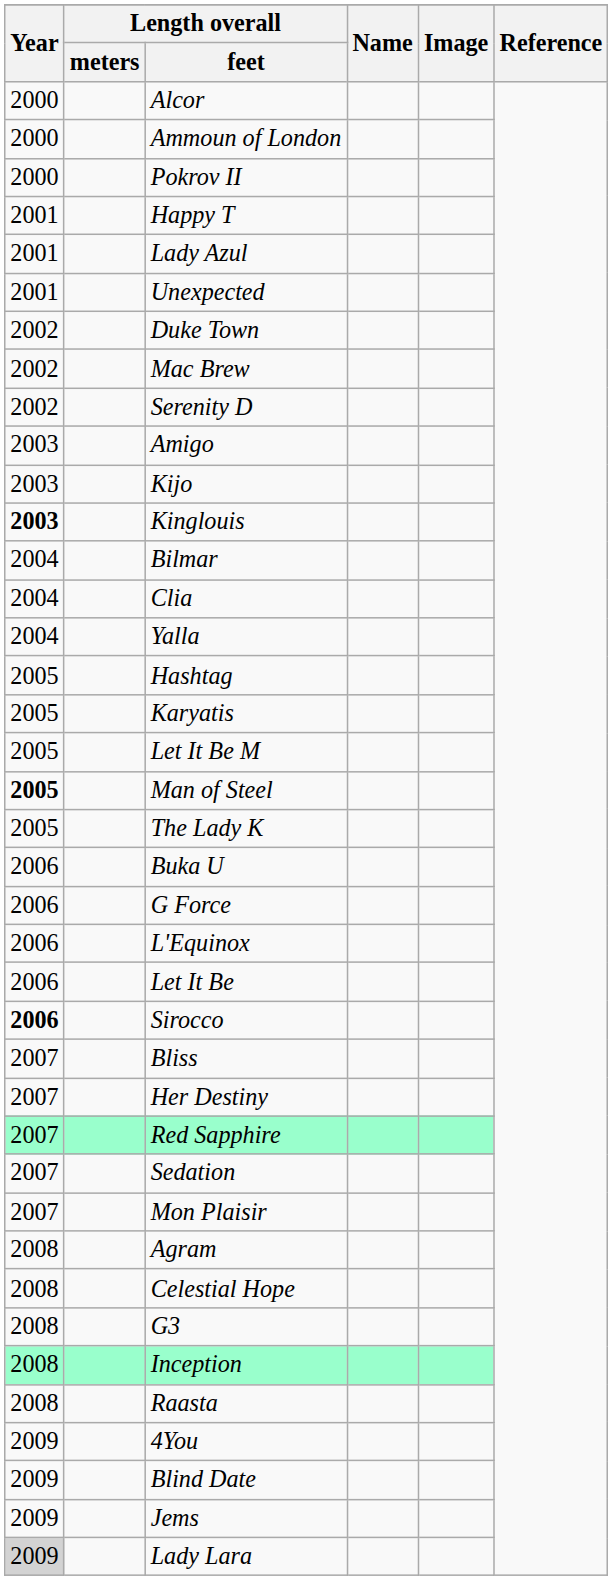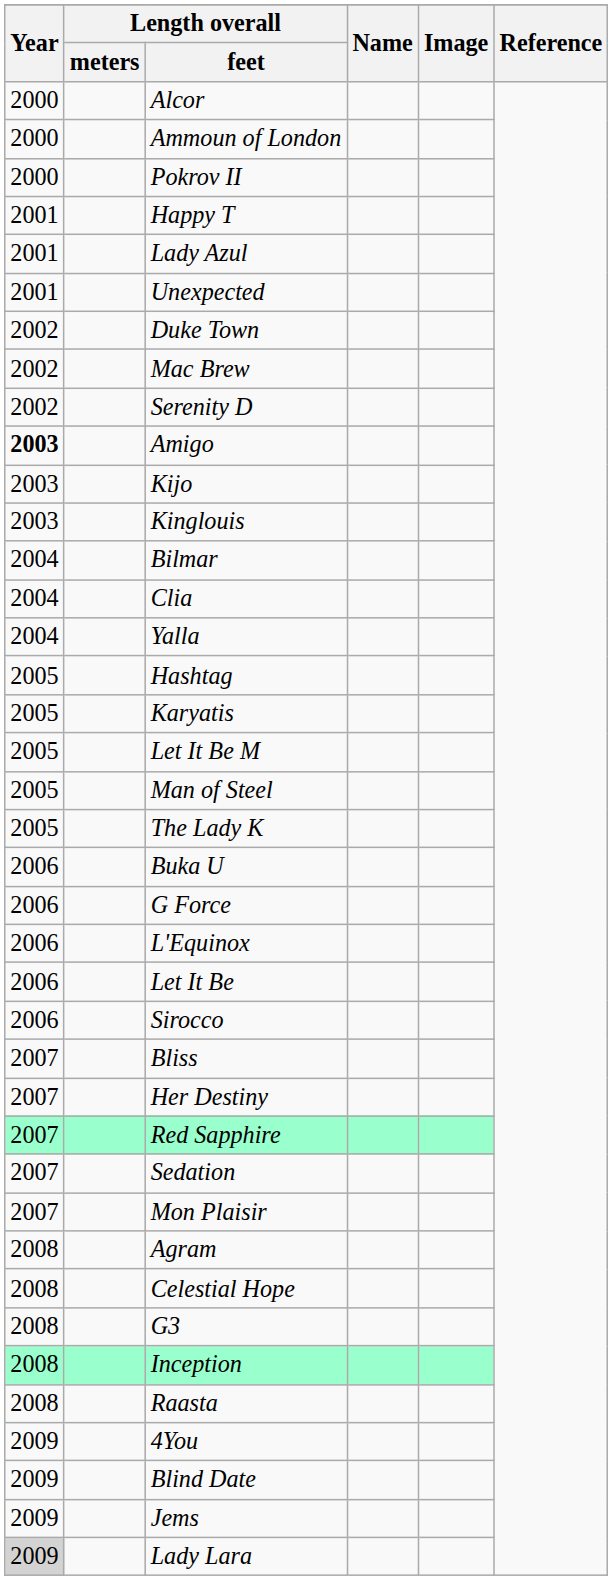(34, 445) normal -> (34, 445) bold
(34, 521) bold -> (34, 521) normal
(34, 789) bold -> (34, 789) normal
(34, 1019) bold -> (34, 1019) normal
